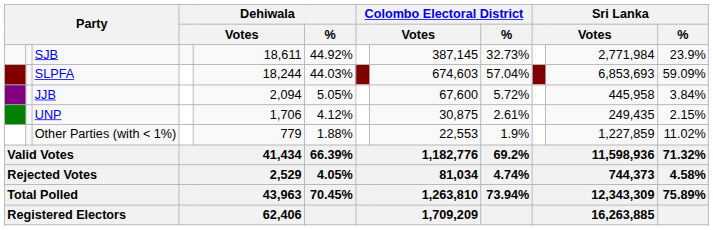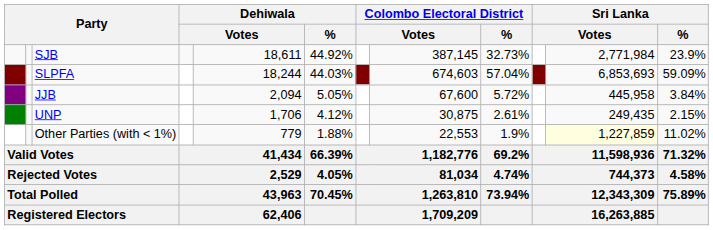(626, 134) no background -> (626, 134) lightyellow background
